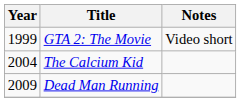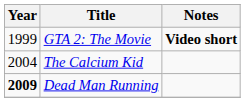(199, 39) normal -> (201, 39) bold
(22, 85) normal -> (22, 85) bold
